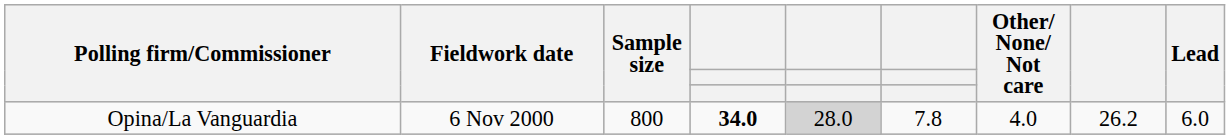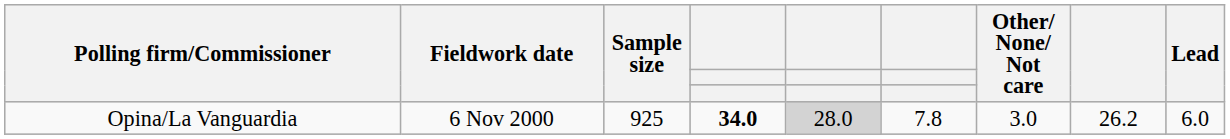(647, 118) 800 -> (647, 118) 925
(1023, 118) 4.0 -> (1023, 118) 3.0
